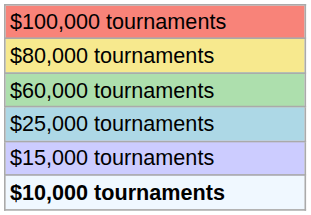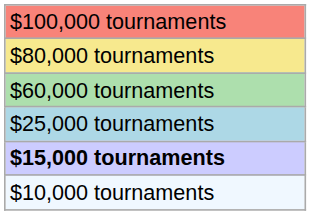(112, 158) normal -> (117, 158) bold
(117, 192) bold -> (112, 192) normal
